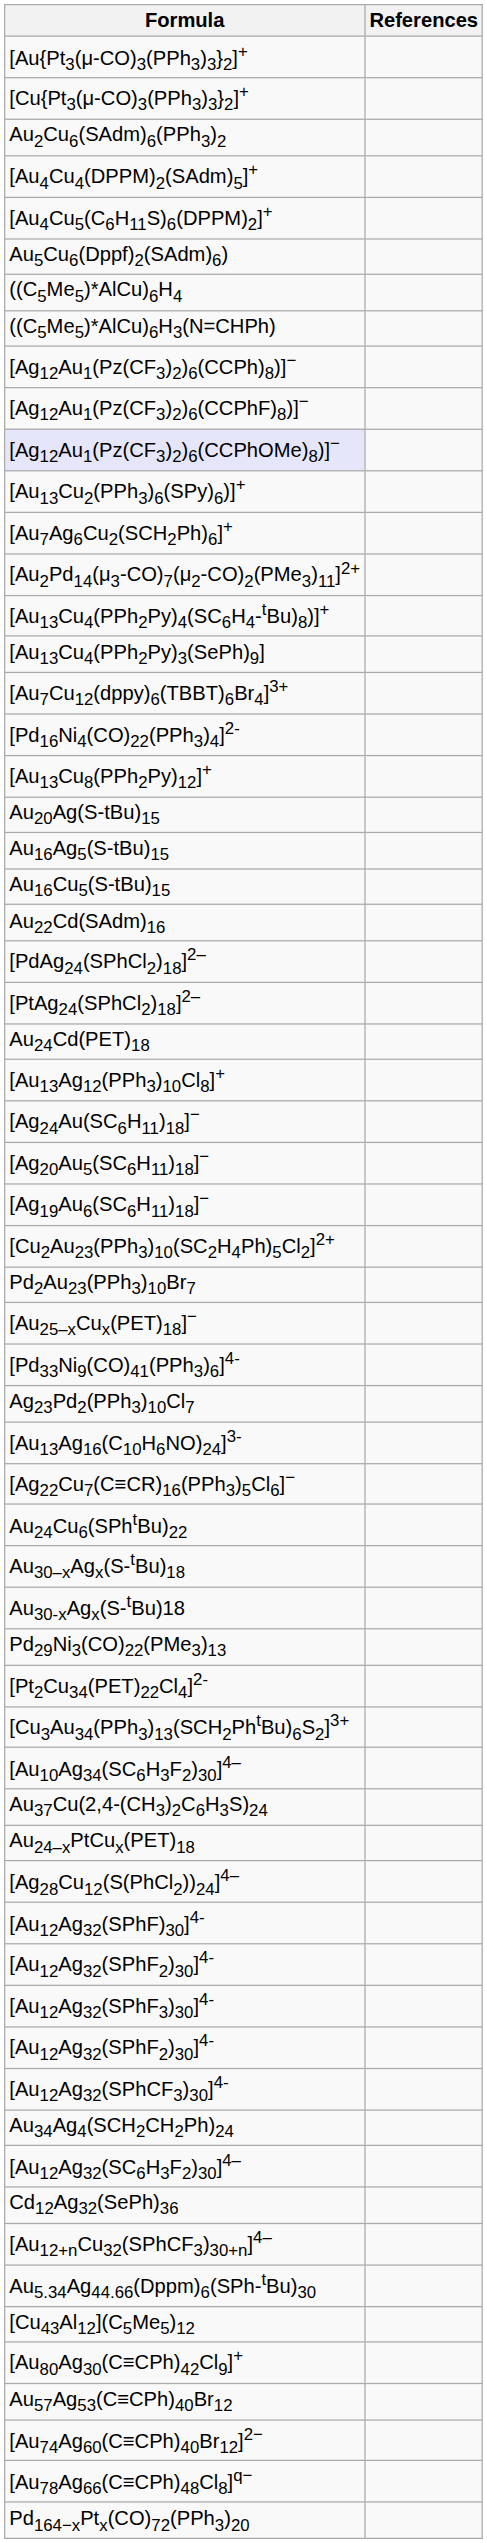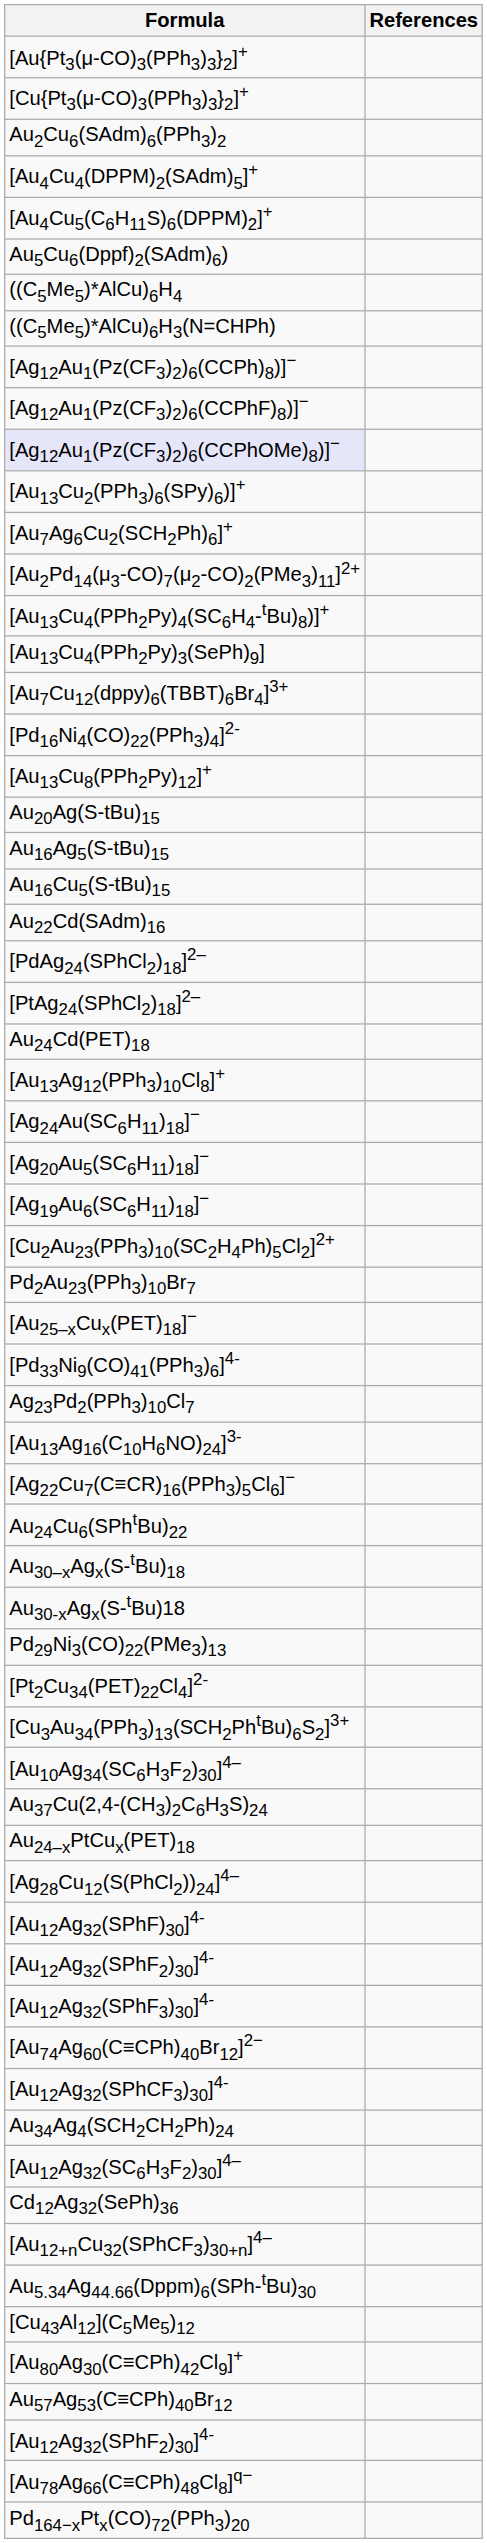(112, 2048) [Au12Ag32(SPhF2)30]4- -> (136, 2048) [Au74Ag60(C≡CPh)40Br12]2−
(136, 2440) [Au74Ag60(C≡CPh)40Br12]2− -> (112, 2440) [Au12Ag32(SPhF2)30]4-
